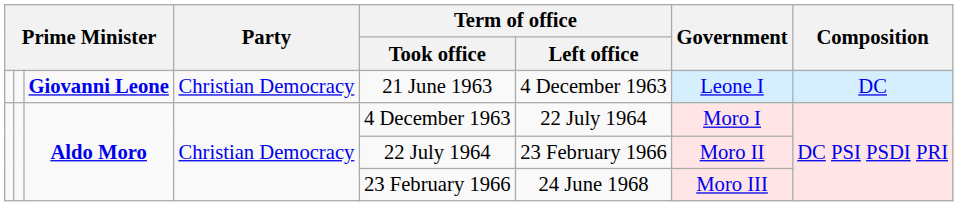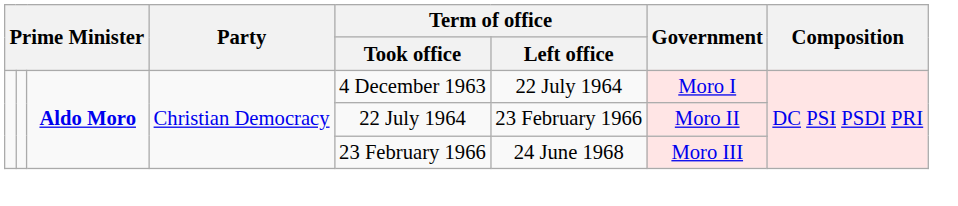- row: (9, 86)
